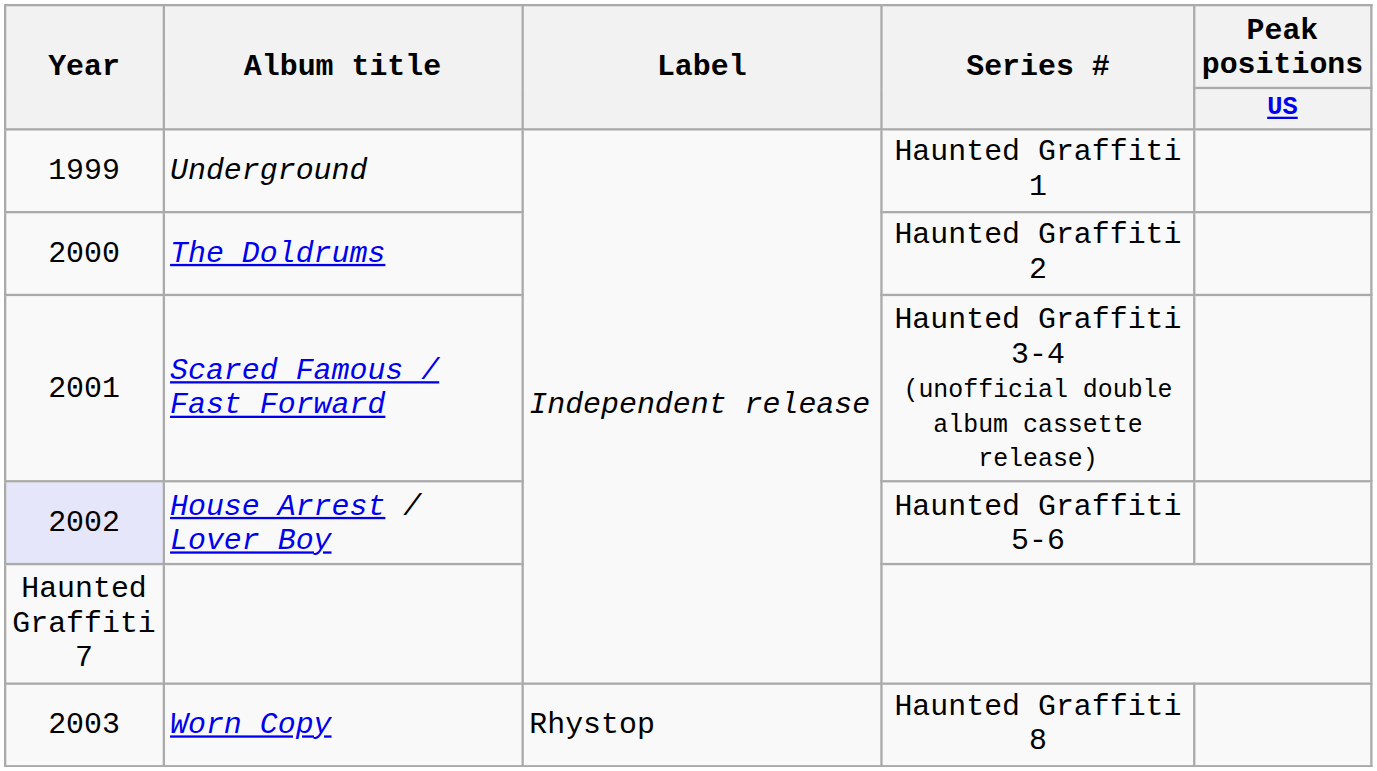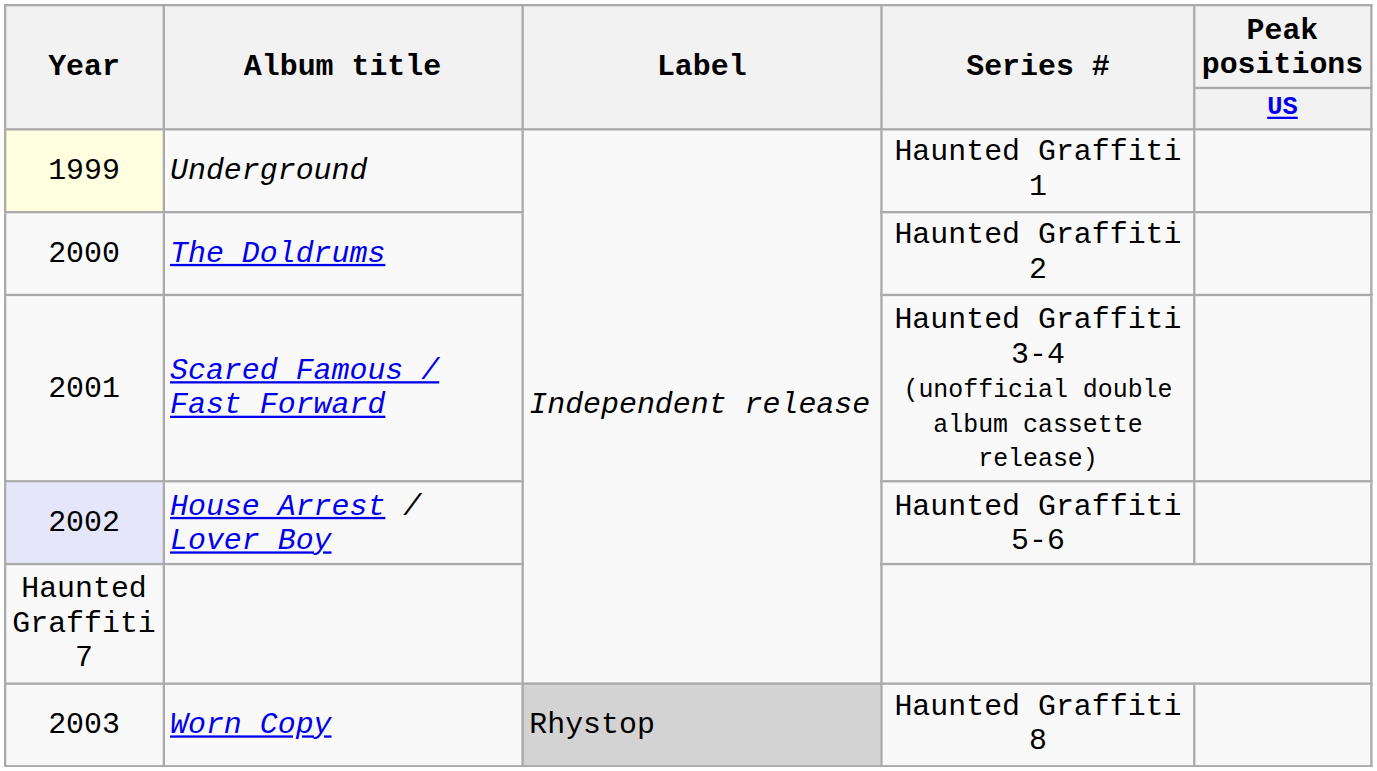(84, 170) no background -> (84, 170) lightyellow background
(592, 724) no background -> (592, 724) lightgrey background
